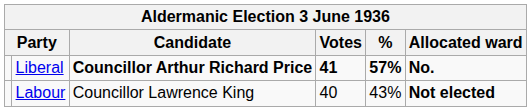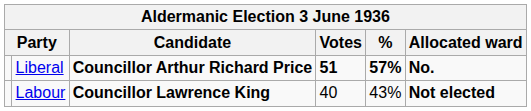(328, 67) 41 -> (328, 67) 51
(163, 93) normal -> (171, 93) bold
